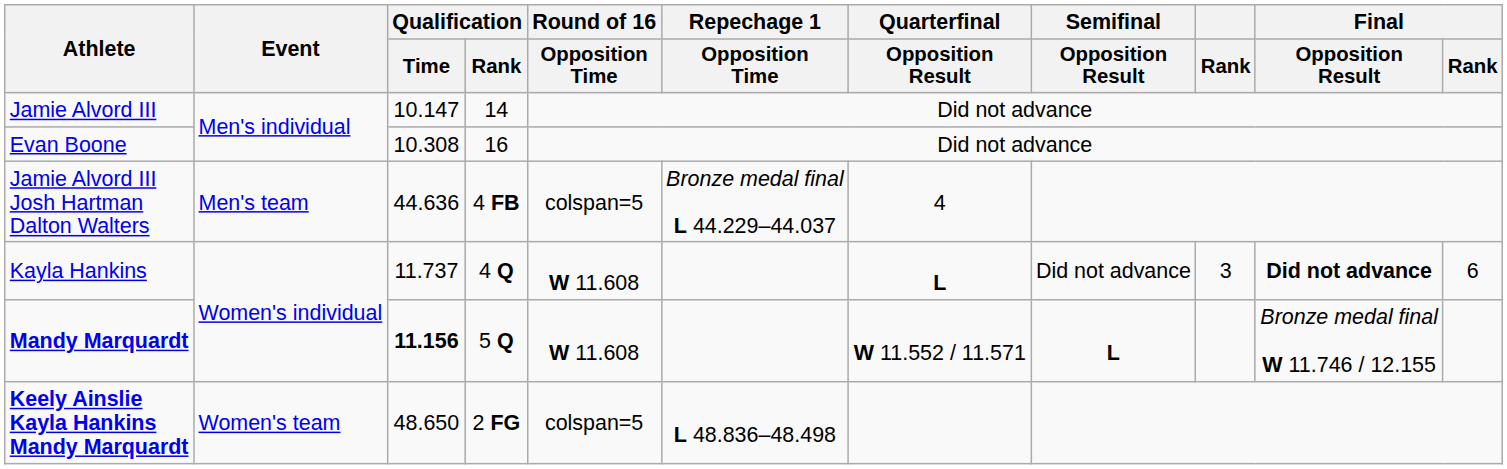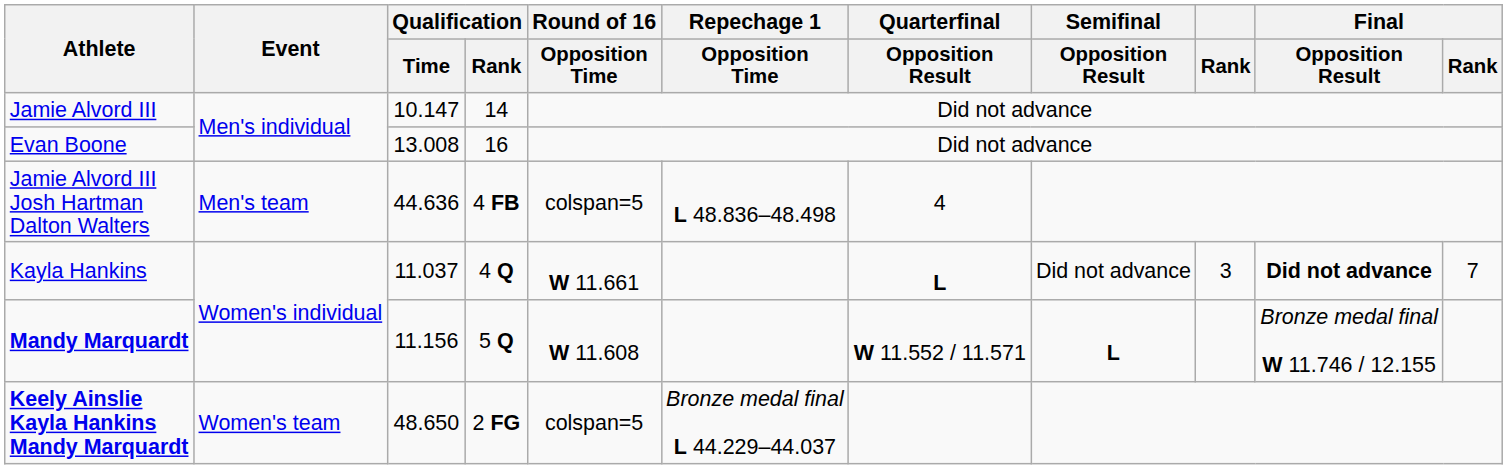(426, 144) 10.308 -> (426, 144) 13.008
(755, 202) Bronze medal final L 44.229–44.037 -> (755, 214) L 48.836–48.498
(426, 272) 11.737 -> (426, 272) 11.037
(594, 284) W 11.608 -> (594, 284) W 11.661
(1473, 272) 6 -> (1473, 272) 7
(426, 341) bold -> (426, 341) normal
(755, 435) L 48.836–48.498 -> (755, 423) Bronze medal final L 44.229–44.037
